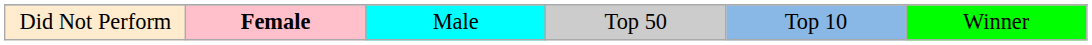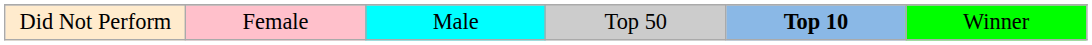(276, 22) bold -> (276, 22) normal
(816, 22) normal -> (816, 22) bold
